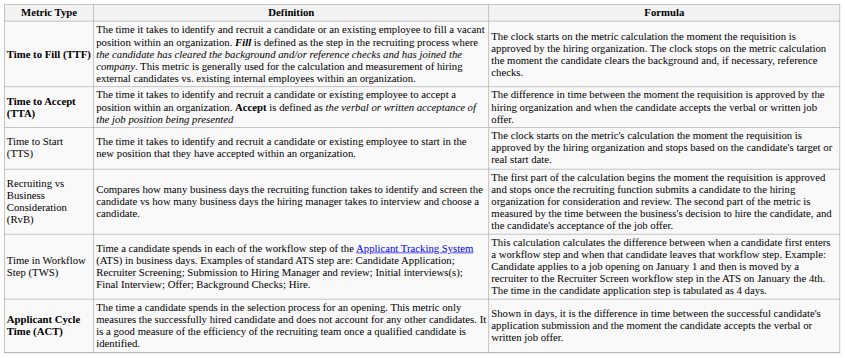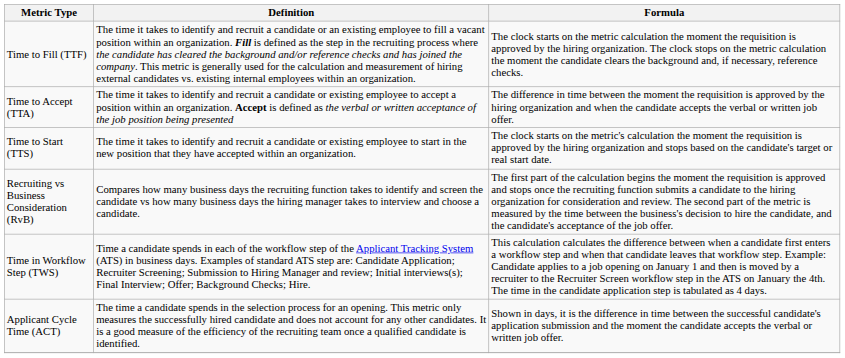(49, 54) bold -> (47, 54) normal
(41, 107) bold -> (40, 107) normal
(44, 326) bold -> (42, 326) normal
